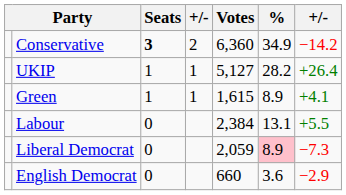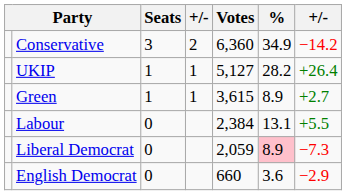(148, 44) bold -> (148, 44) normal
(235, 96) 1,615 -> (235, 96) 3,615
(314, 96) +4.1 -> (314, 96) +2.7
